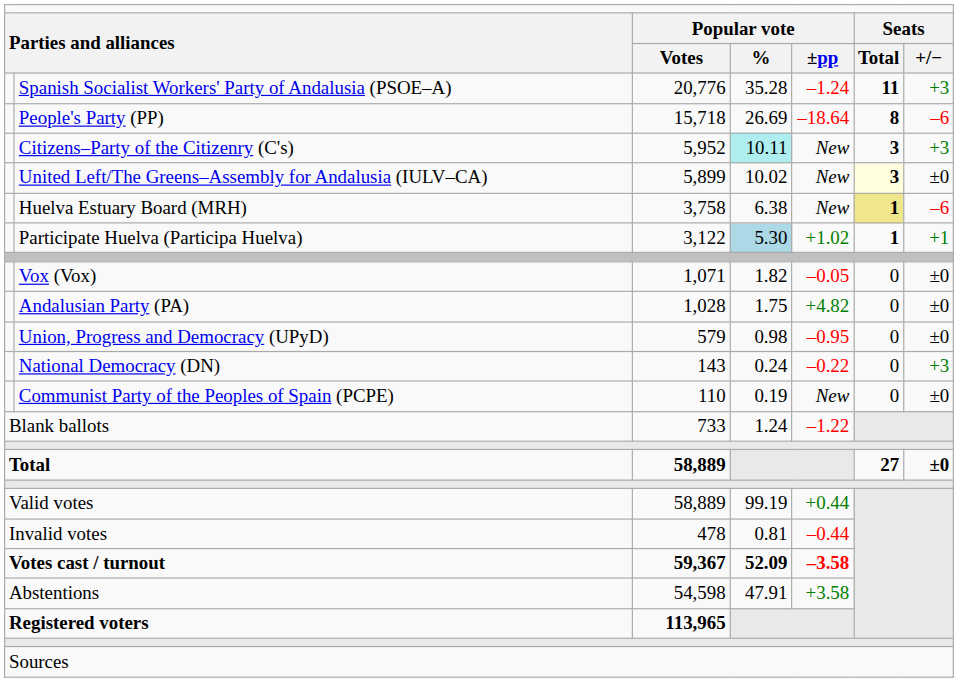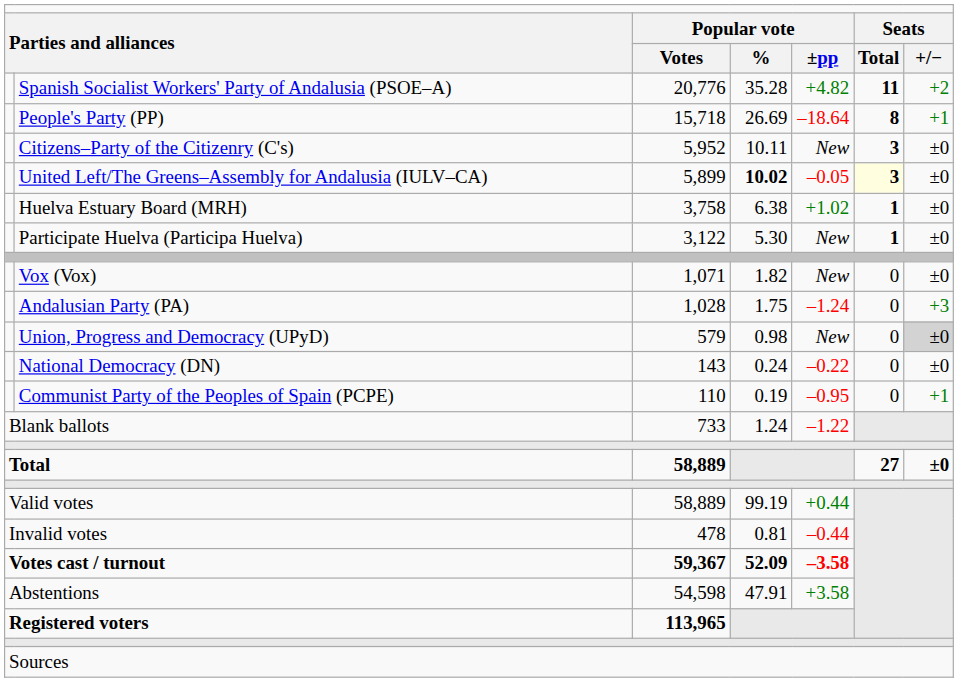(828, 88) –1.24 -> (827, 88) +4.82
(939, 88) +3 -> (939, 88) +2
(940, 118) –6 -> (939, 118) +1
(767, 147) paleturquoise background -> (767, 147) no background
(939, 147) +3 -> (939, 147) ±0
(766, 177) normal -> (766, 177) bold
(832, 177) New -> (828, 177) –0.05
(832, 207) New -> (827, 207) +1.02
(895, 207) khaki background -> (895, 207) no background
(940, 207) –6 -> (939, 207) ±0
(771, 237) lightblue background -> (771, 237) no background
(827, 237) +1.02 -> (832, 237) New
(939, 237) +1 -> (939, 237) ±0
(828, 276) –0.05 -> (832, 276) New
(827, 306) +4.82 -> (828, 306) –1.24
(939, 306) ±0 -> (939, 306) +3
(828, 336) –0.95 -> (832, 336) New
(939, 336) no background -> (939, 336) lightgrey background
(939, 366) +3 -> (939, 366) ±0
(832, 396) New -> (828, 396) –0.95
(939, 396) ±0 -> (939, 396) +1
